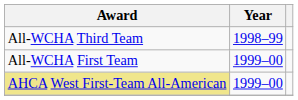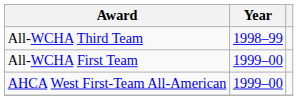(117, 83) khaki background -> (117, 83) no background
